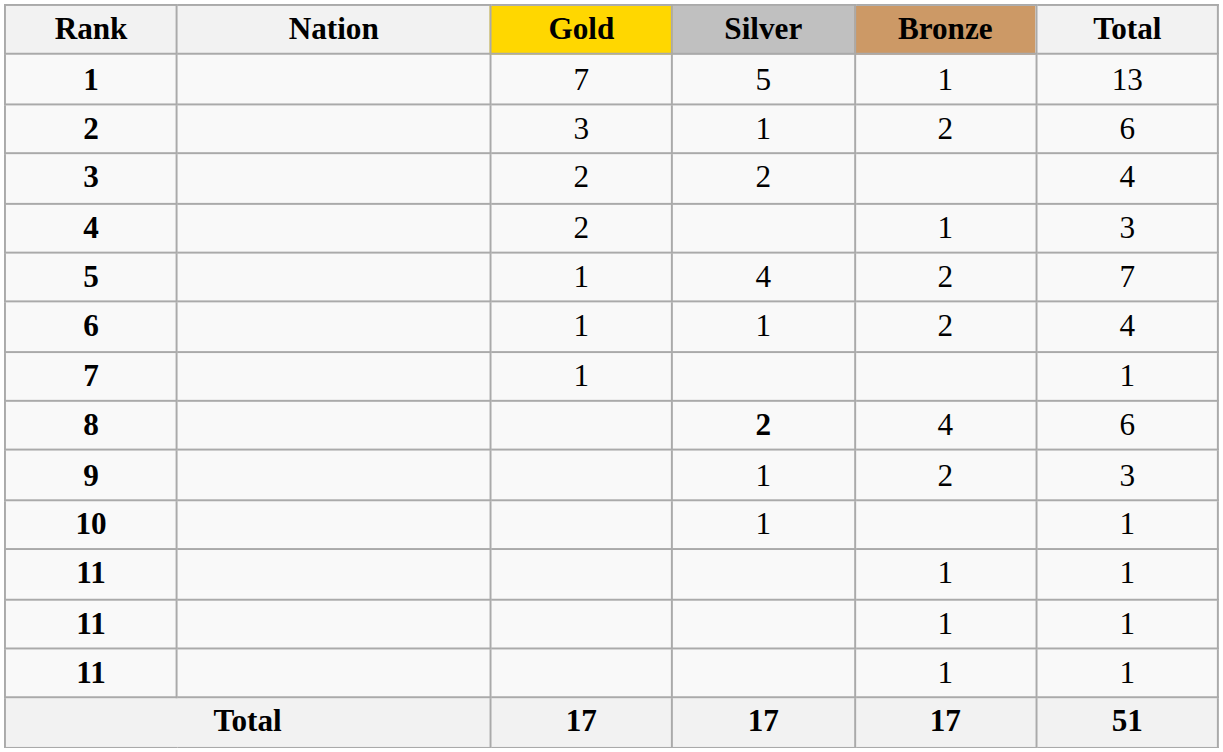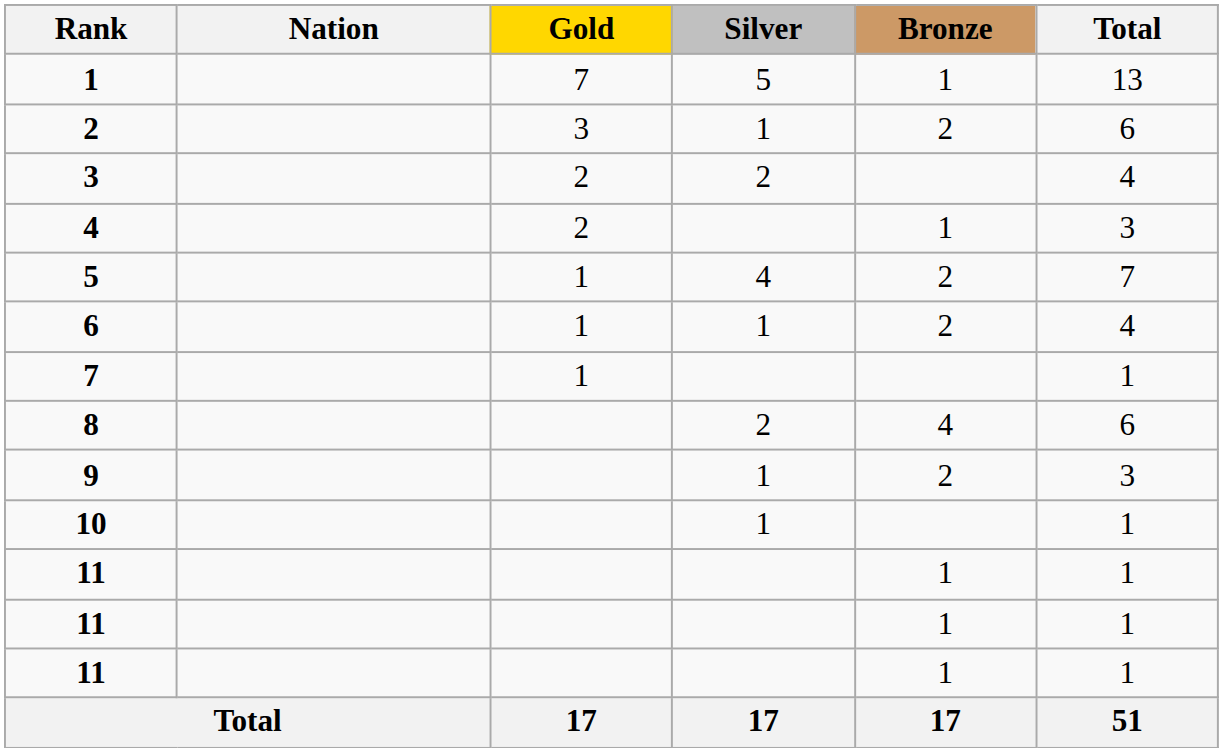(763, 425) bold -> (763, 425) normal
